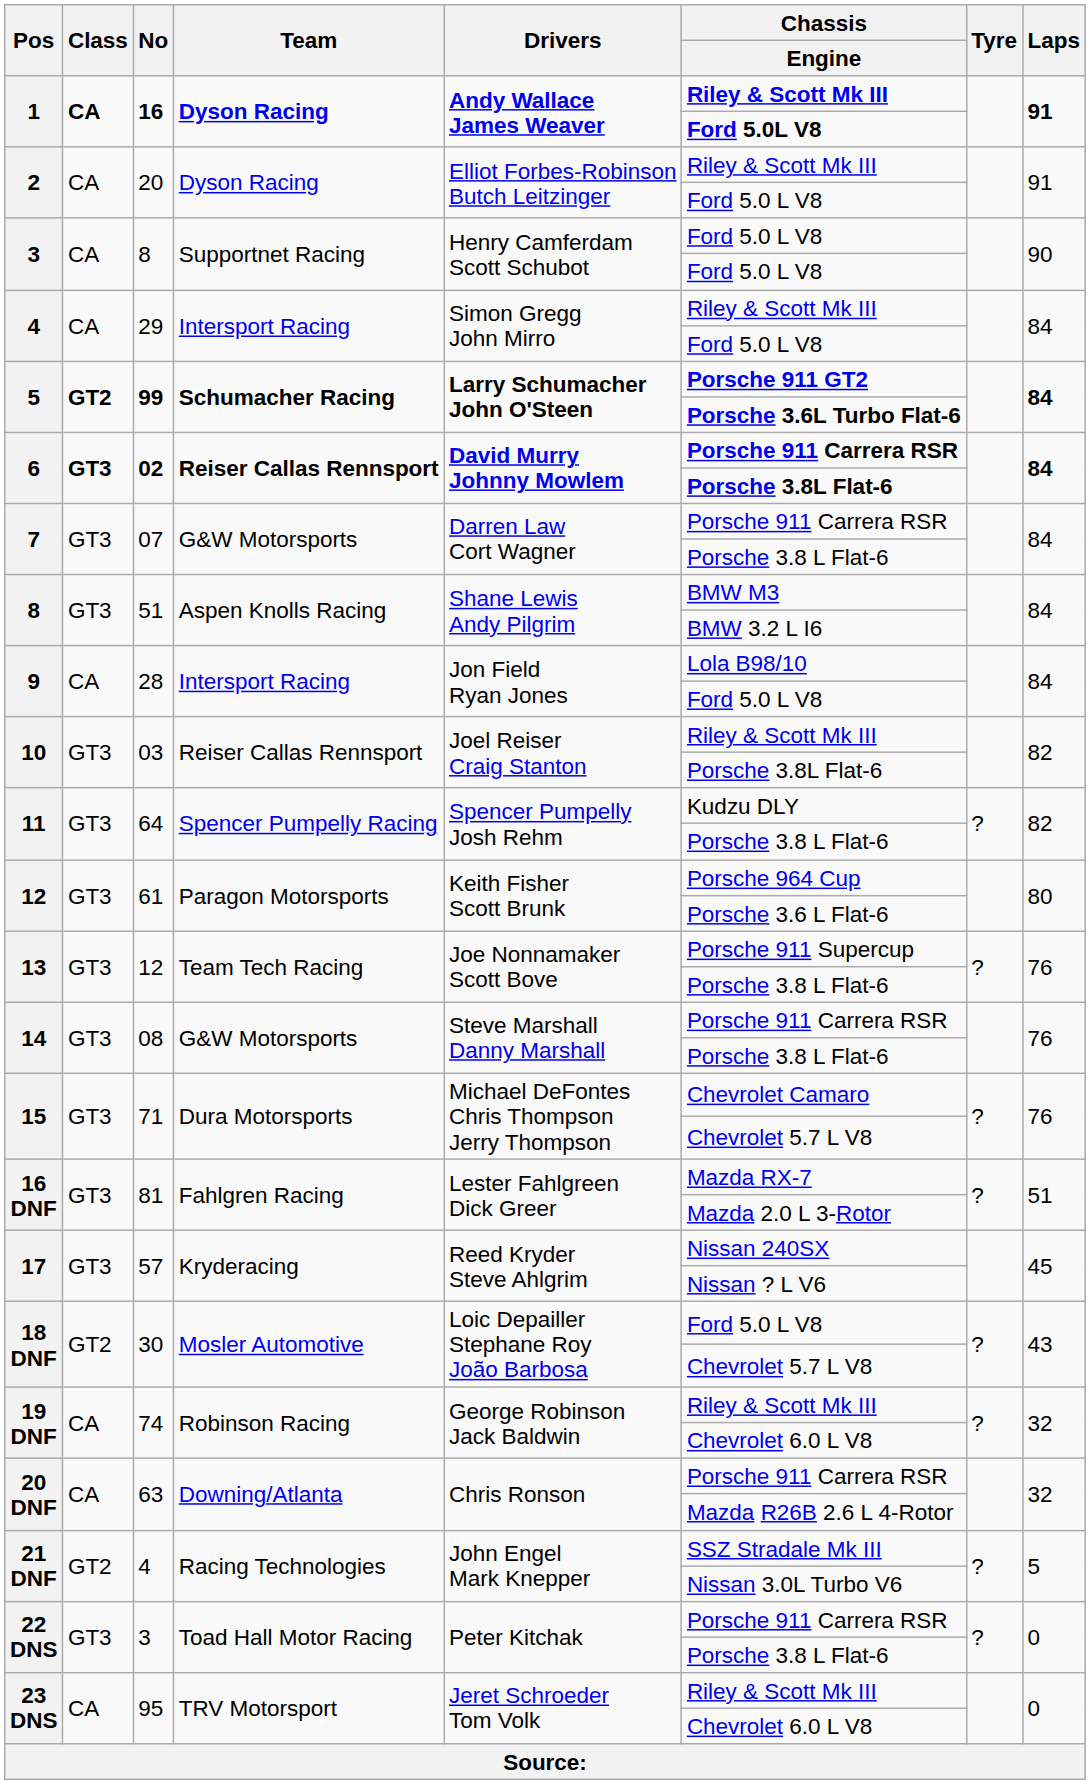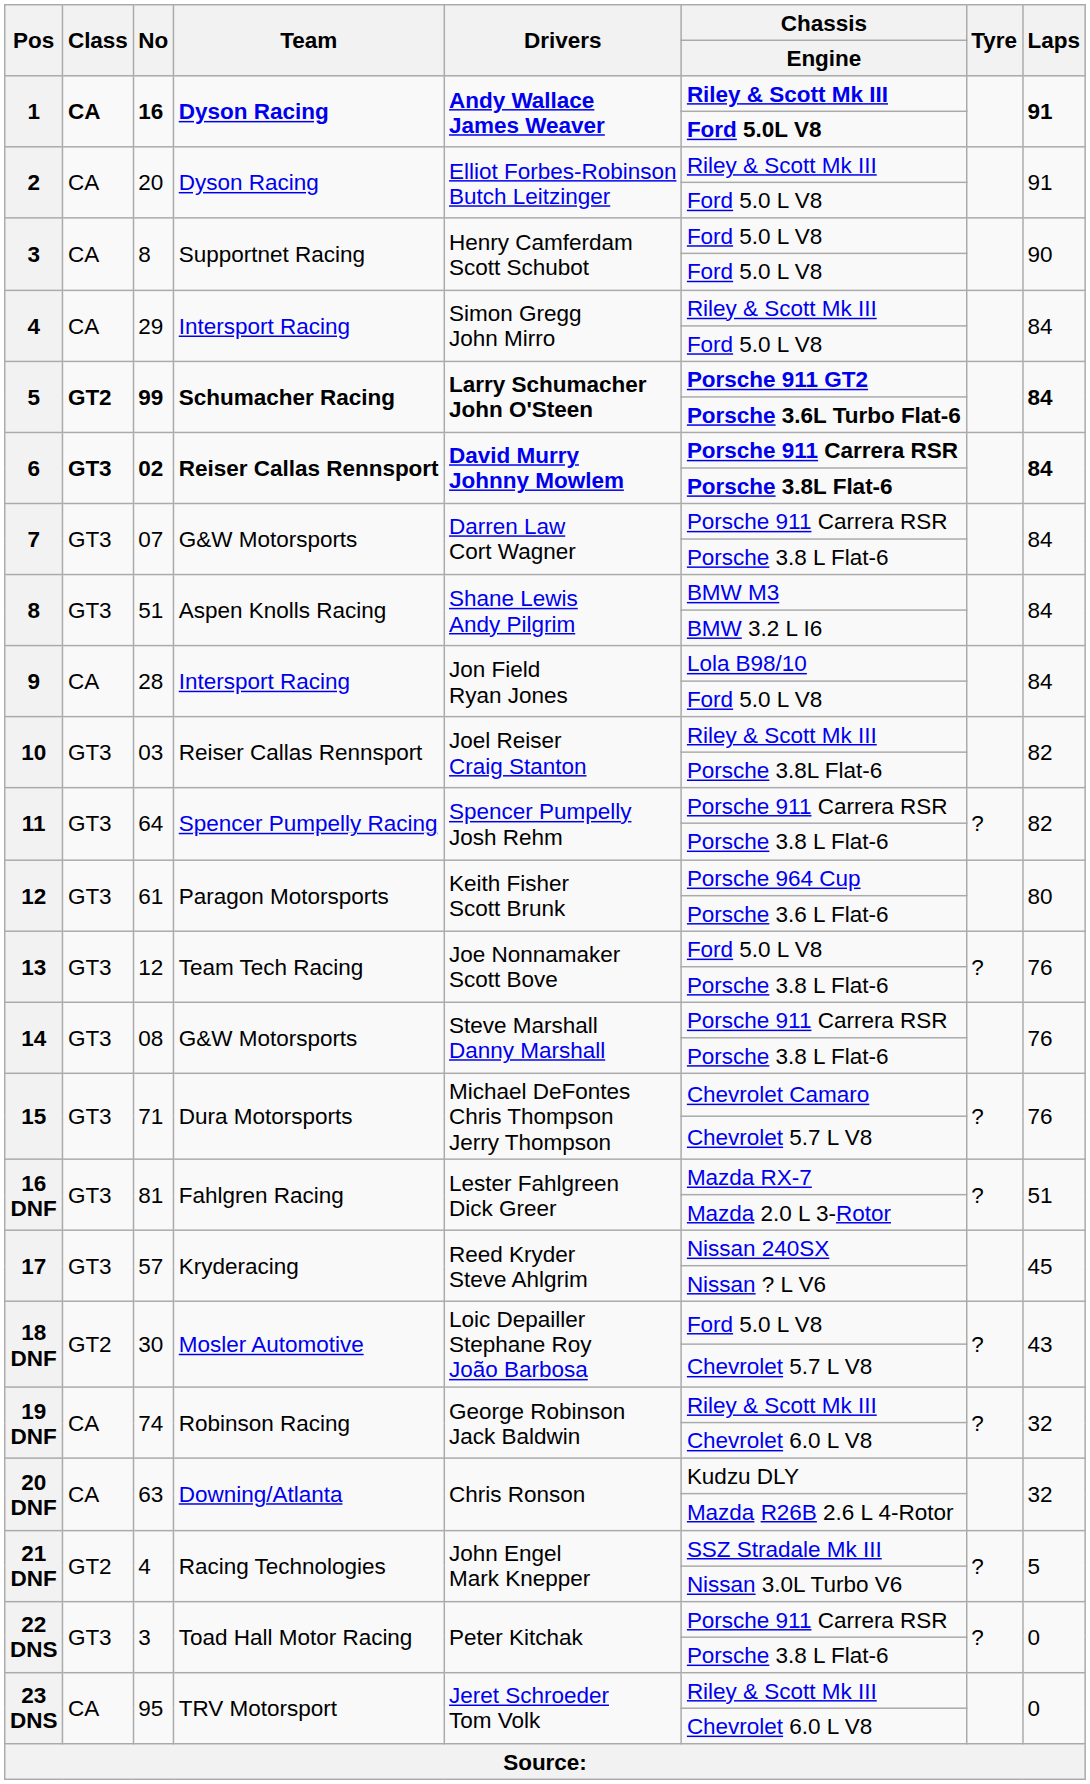(743, 806) Kudzu DLY -> (817, 806) Porsche 911 Carrera RSR
(800, 949) Porsche 911 Supercup -> (755, 949) Ford 5.0 L V8
(817, 1477) Porsche 911 Carrera RSR -> (743, 1477) Kudzu DLY
